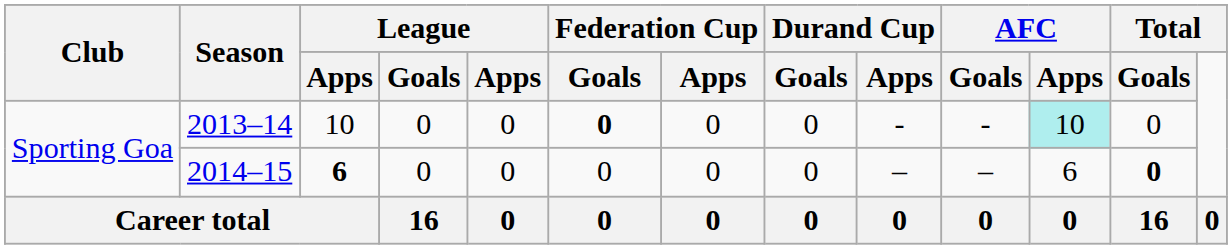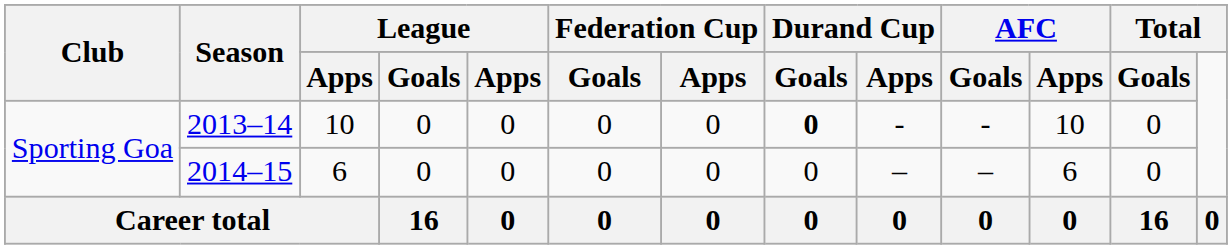(605, 123) bold -> (605, 123) normal
(811, 123) normal -> (811, 123) bold
(1070, 123) paleturquoise background -> (1070, 123) no background
(340, 171) bold -> (340, 171) normal
(1154, 171) bold -> (1154, 171) normal
